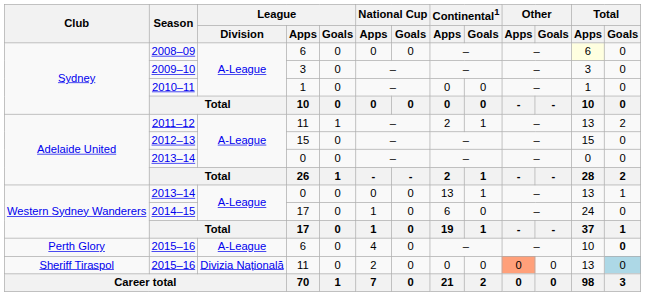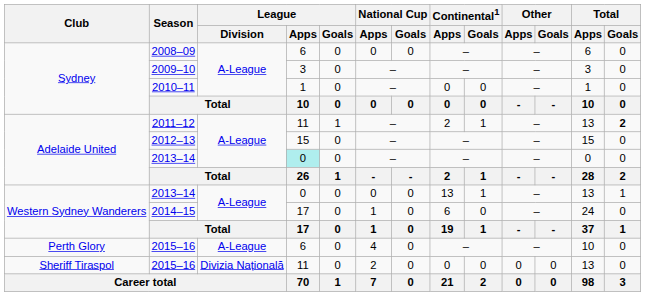(588, 51) lightyellow background -> (588, 51) no background
(623, 122) normal -> (623, 122) bold
(303, 158) no background -> (303, 158) paleturquoise background
(623, 247) bold -> (623, 247) normal
(519, 265) lightsalmon background -> (519, 265) no background
(623, 265) lightblue background -> (623, 265) no background
